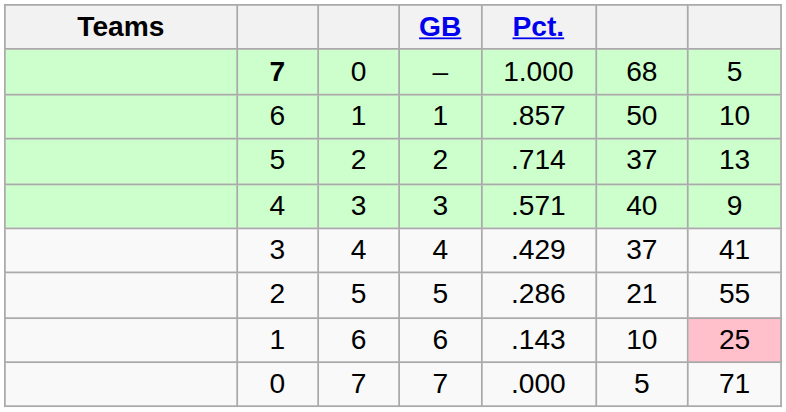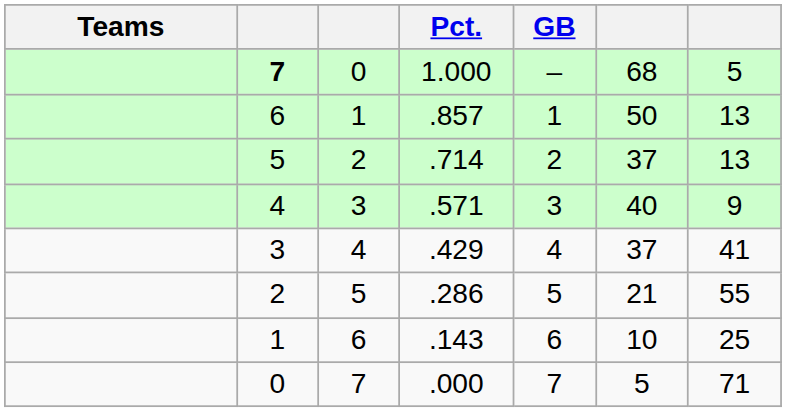columns swapped: (538, 26) <-> (440, 26)
(735, 116) 10 -> (735, 116) 13
(735, 339) pink background -> (735, 339) no background
